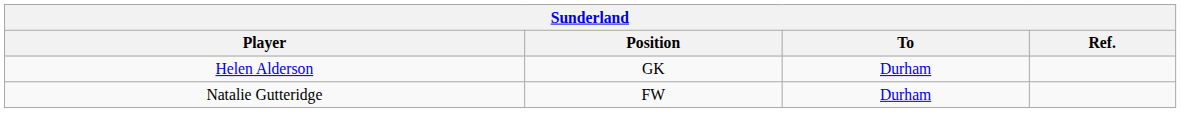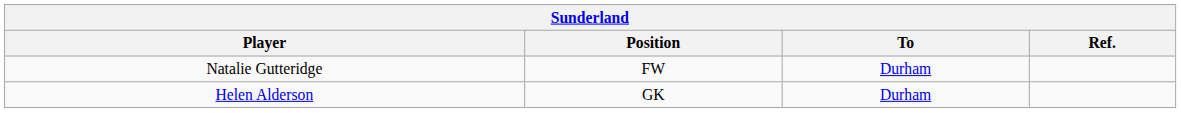rows swapped: (264, 69) <-> (264, 95)
